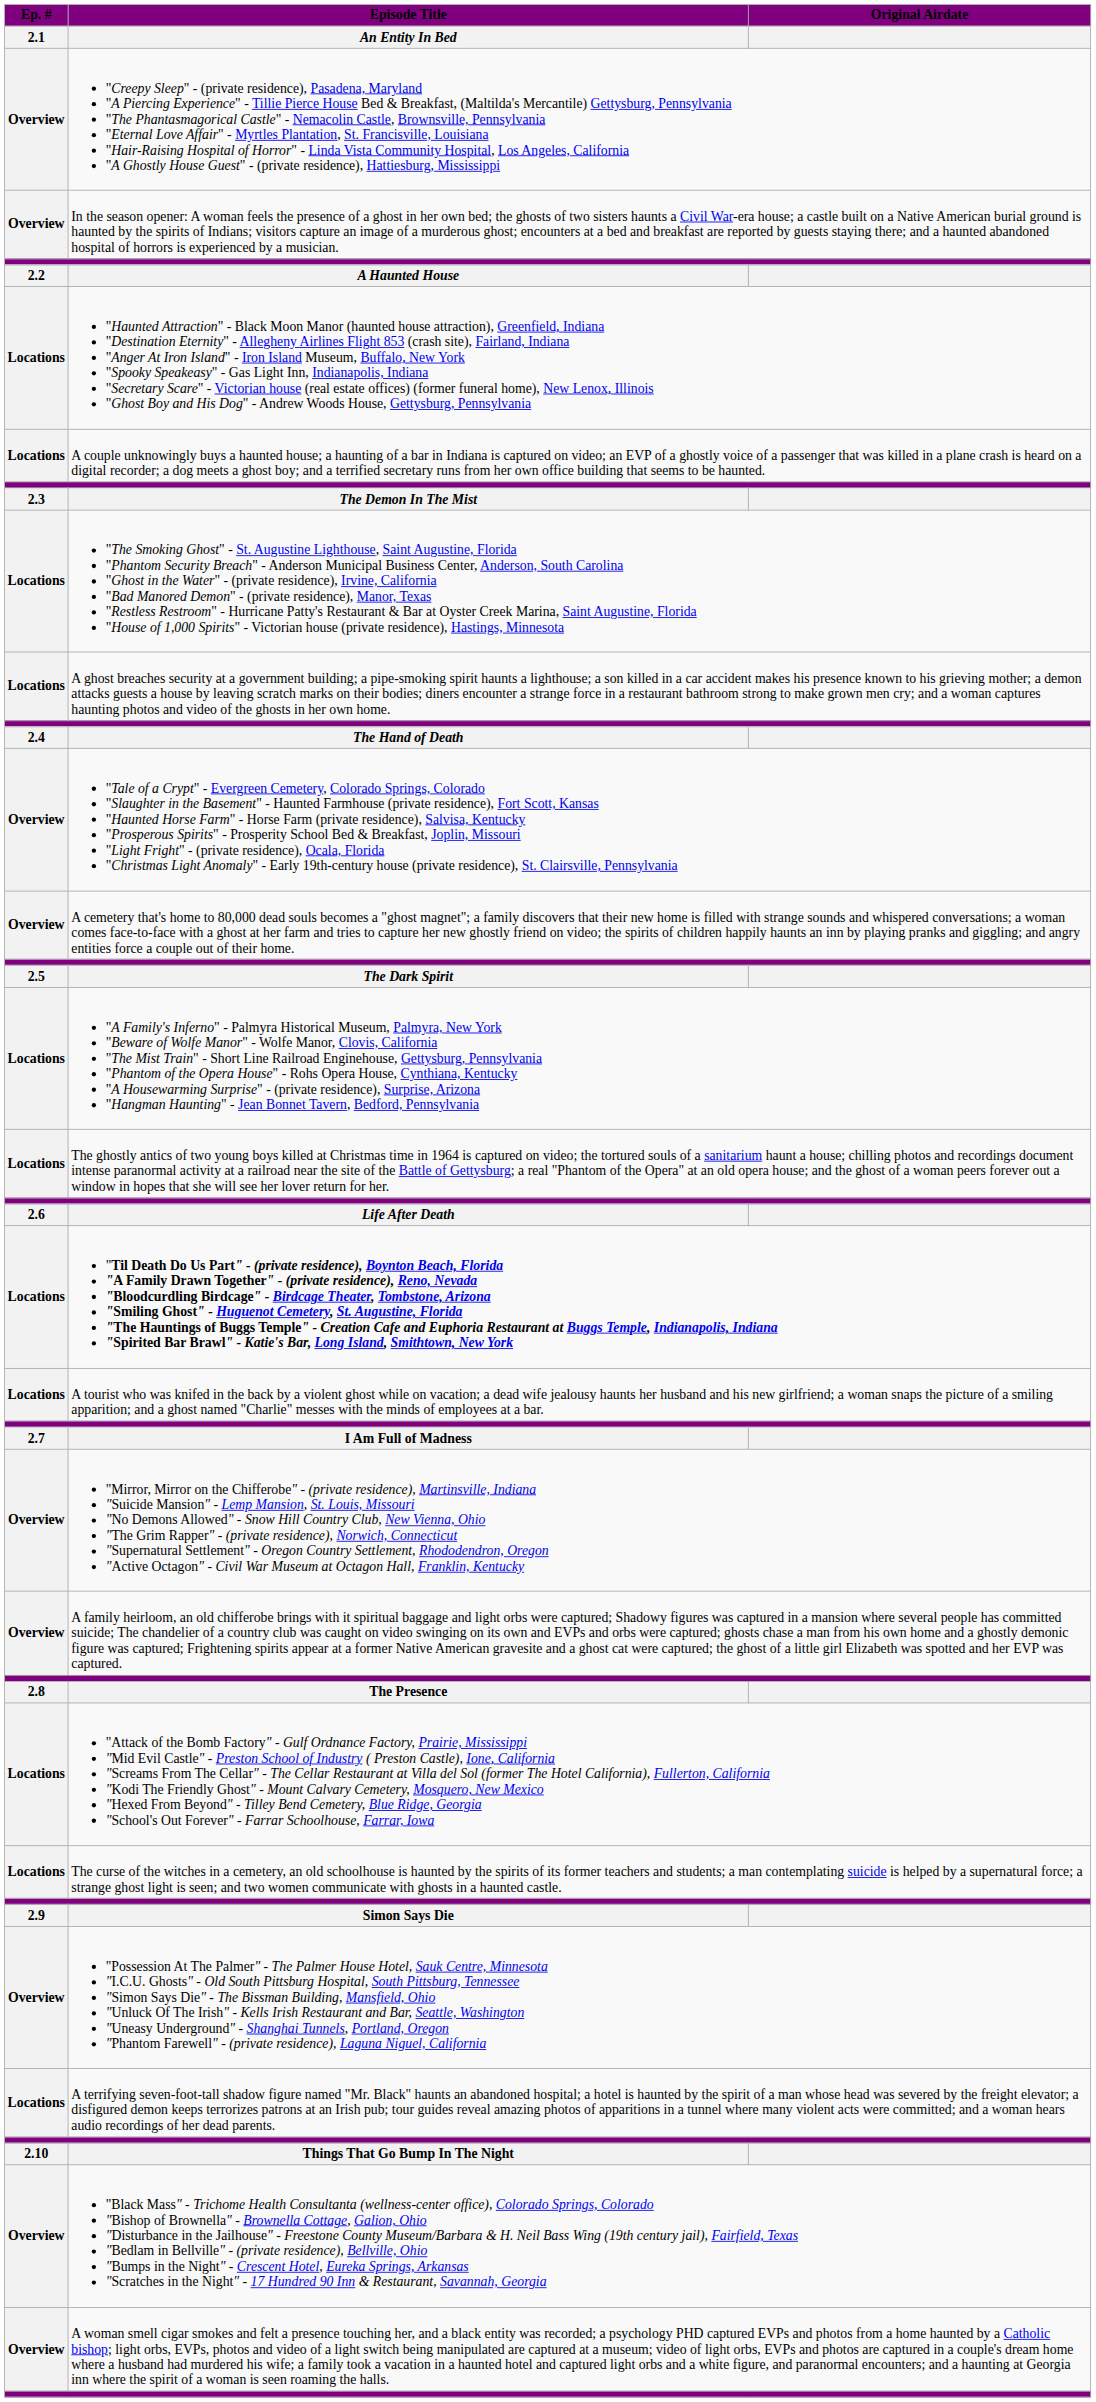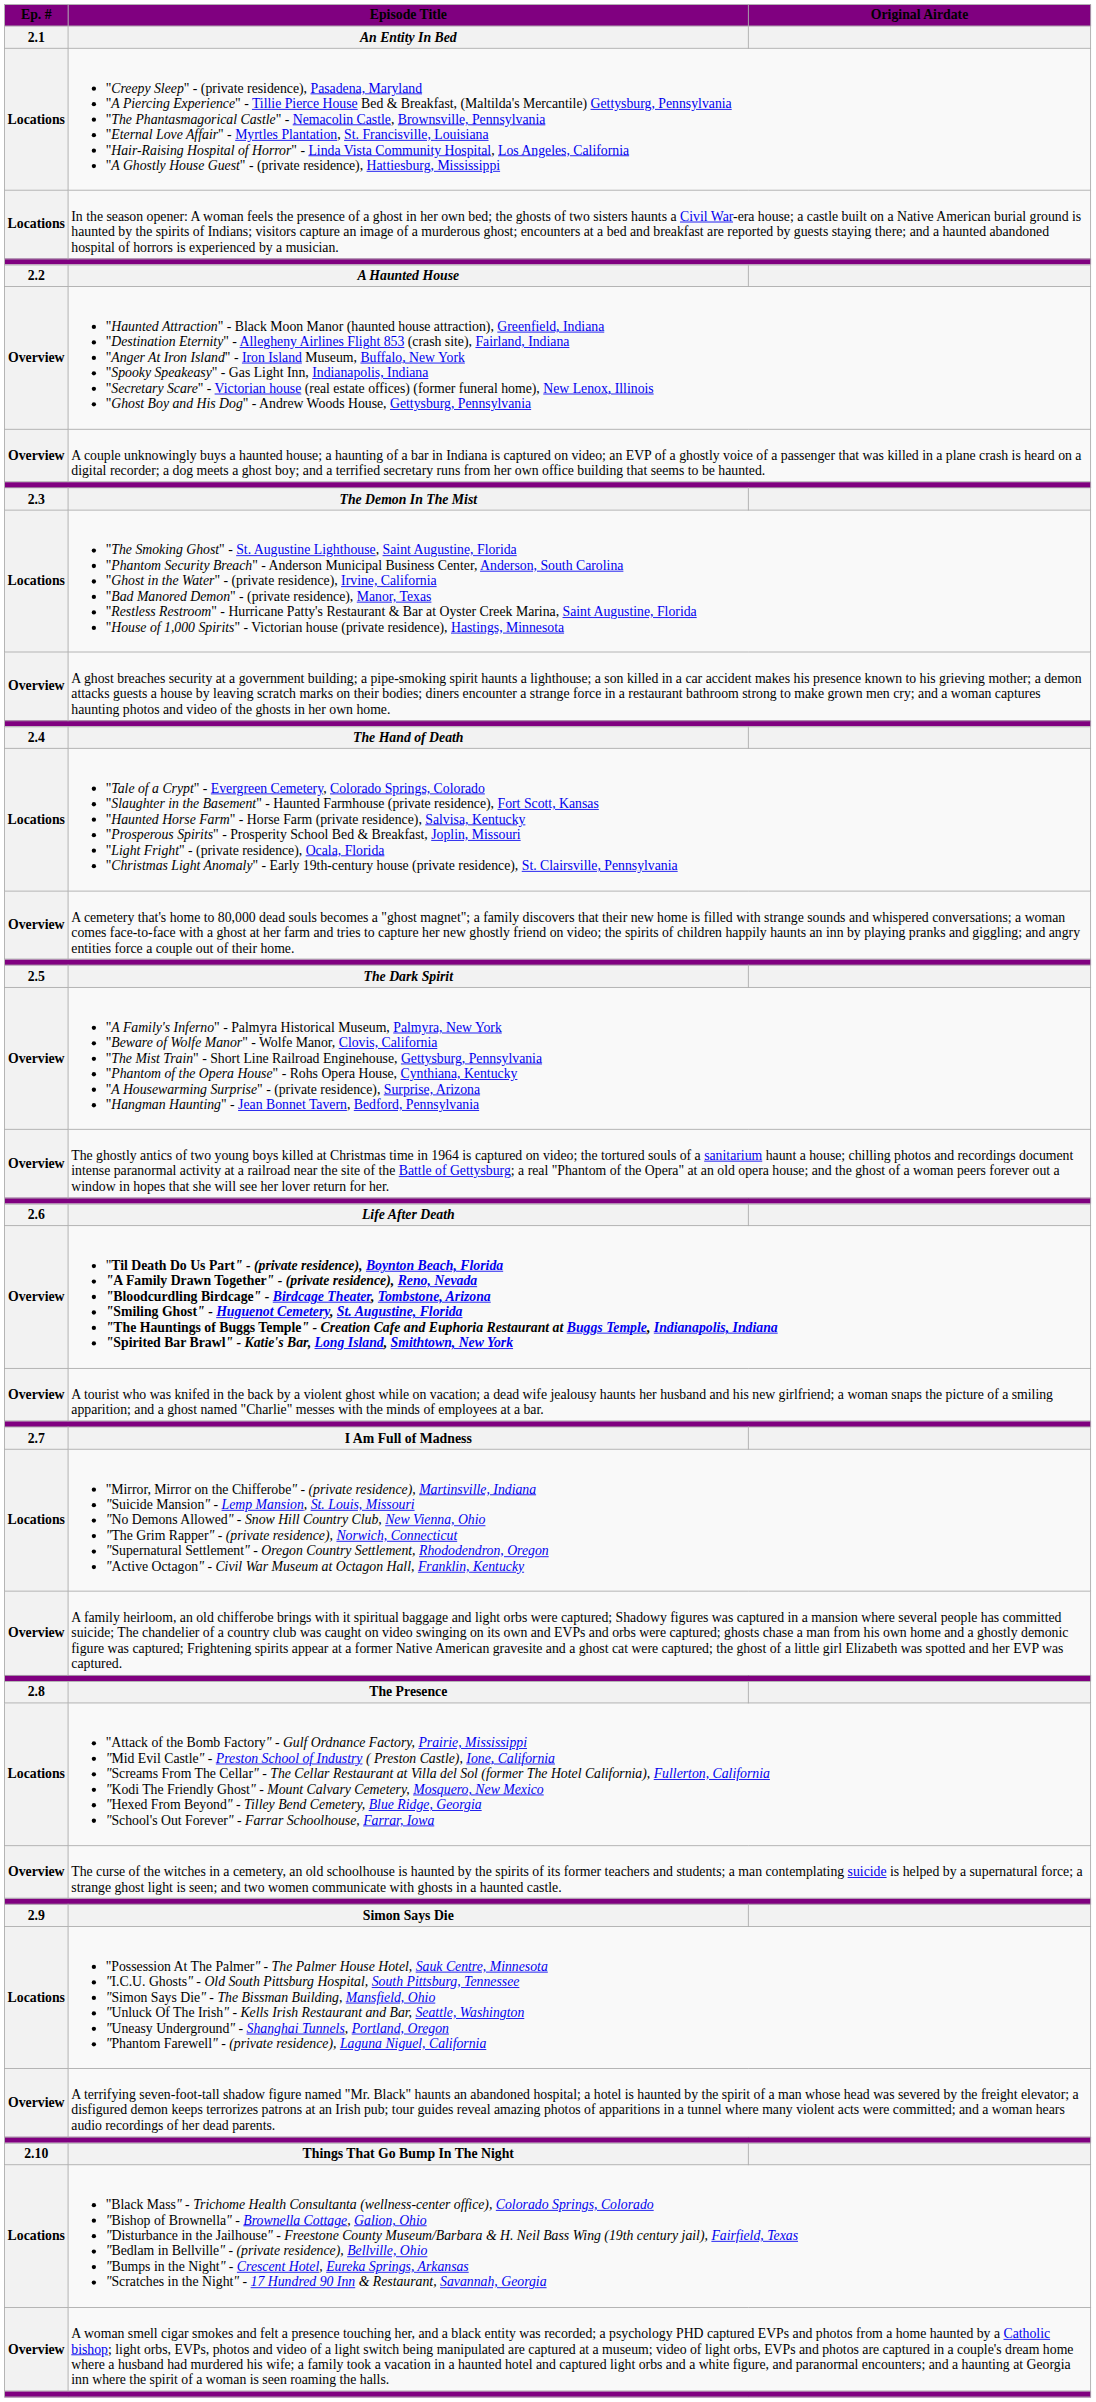(36, 119) Overview -> (36, 119) Locations
(36, 224) Overview -> (36, 224) Locations
(36, 357) Locations -> (36, 357) Overview
(36, 455) Locations -> (36, 455) Overview
(36, 686) Locations -> (36, 686) Overview
(36, 819) Overview -> (36, 819) Locations
(36, 1058) Locations -> (36, 1058) Overview
(36, 1163) Locations -> (36, 1163) Overview
(36, 1297) Locations -> (36, 1297) Overview
(36, 1394) Locations -> (36, 1394) Overview
(36, 1520) Overview -> (36, 1520) Locations
(36, 1871) Locations -> (36, 1871) Overview
(36, 1997) Overview -> (36, 1997) Locations
(36, 2102) Locations -> (36, 2102) Overview
(36, 2236) Overview -> (36, 2236) Locations
